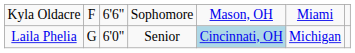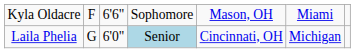(162, 36) no background -> (162, 36) lightblue background
(241, 36) lightblue background -> (241, 36) no background
